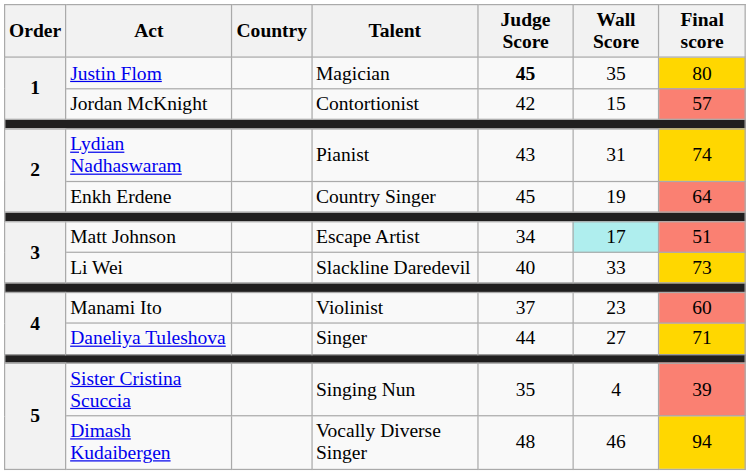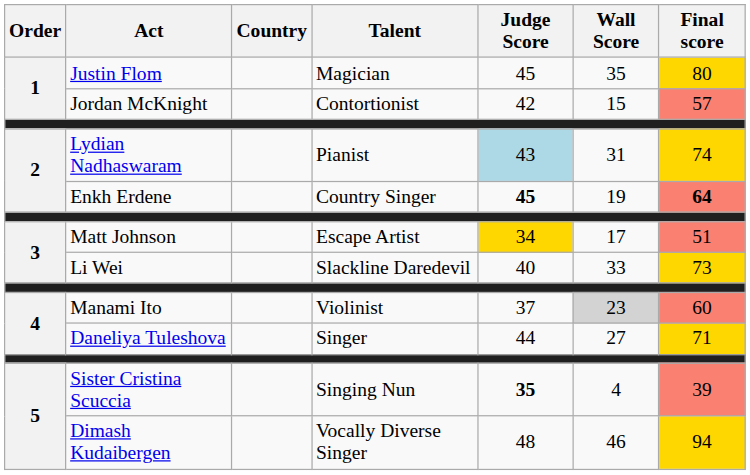(526, 72) bold -> (526, 72) normal
(526, 154) no background -> (526, 154) lightblue background
(526, 196) normal -> (526, 196) bold
(702, 196) normal -> (702, 196) bold
(526, 236) no background -> (526, 236) gold background
(616, 236) paleturquoise background -> (616, 236) no background
(616, 307) no background -> (616, 307) lightgrey background
(526, 389) normal -> (526, 389) bold
